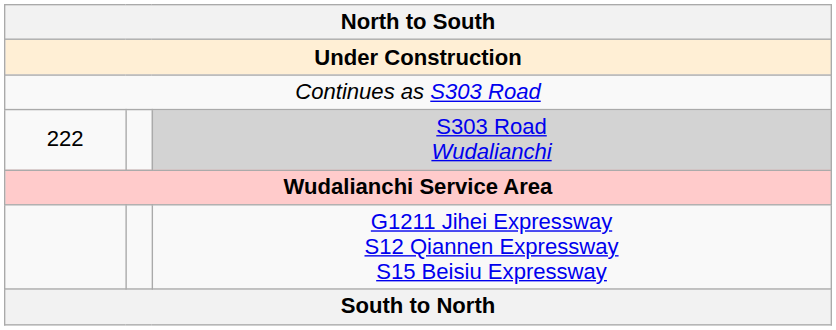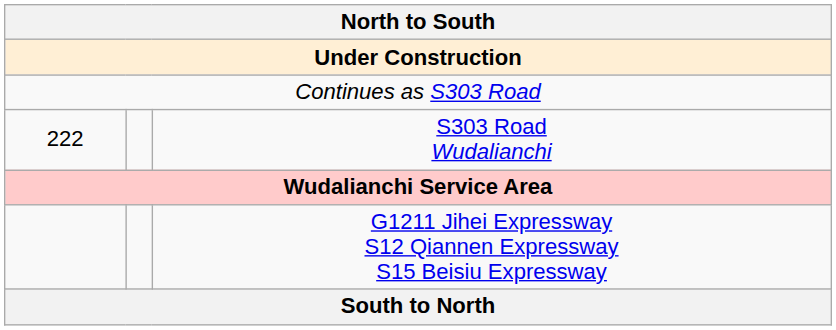(492, 139) lightgrey background -> (492, 139) no background
